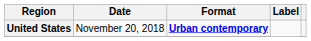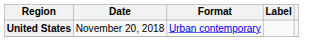(218, 28) bold -> (215, 28) normal
